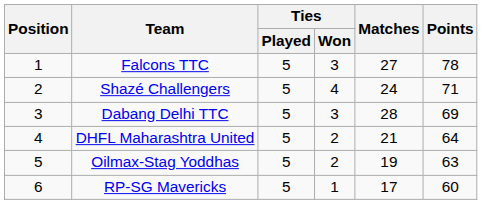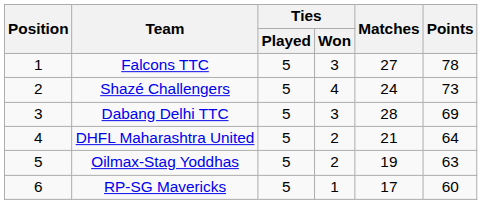(450, 89) 71 -> (450, 89) 73
